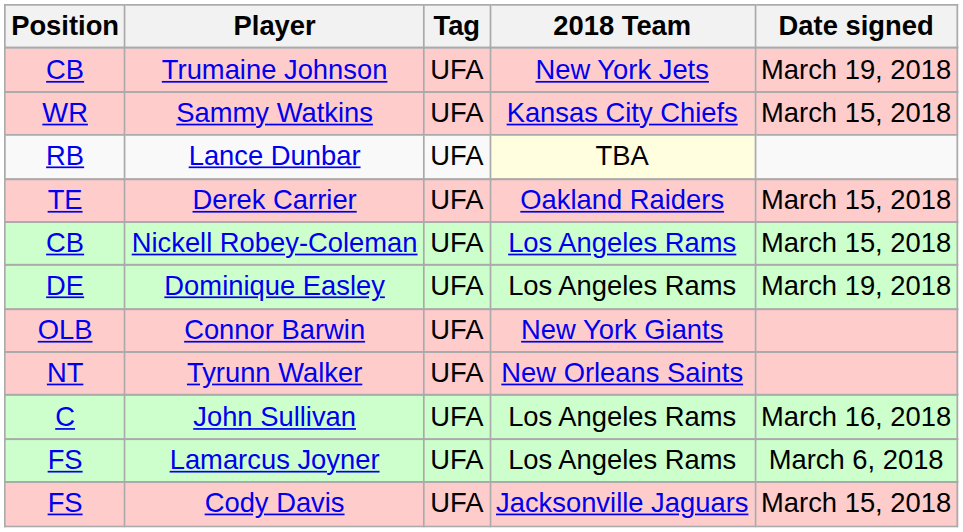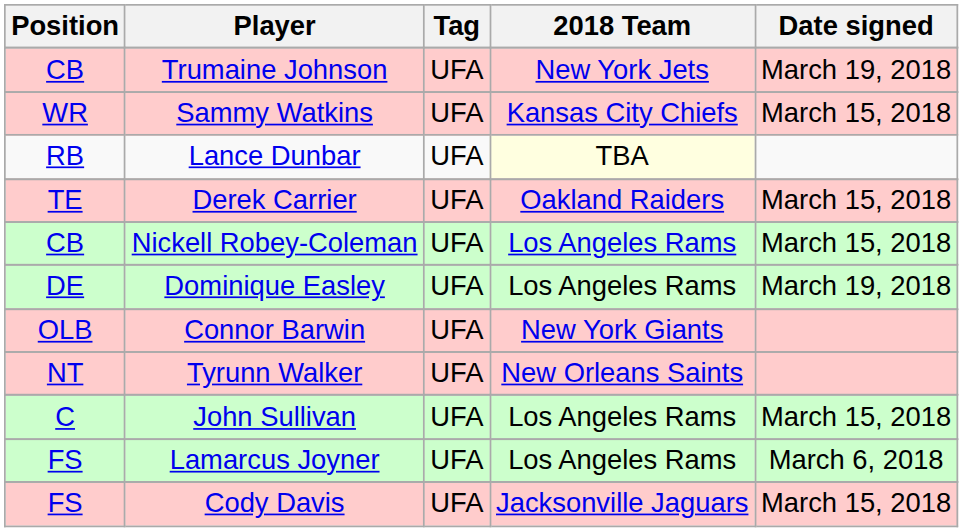(856, 416) March 16, 2018 -> (856, 416) March 15, 2018
